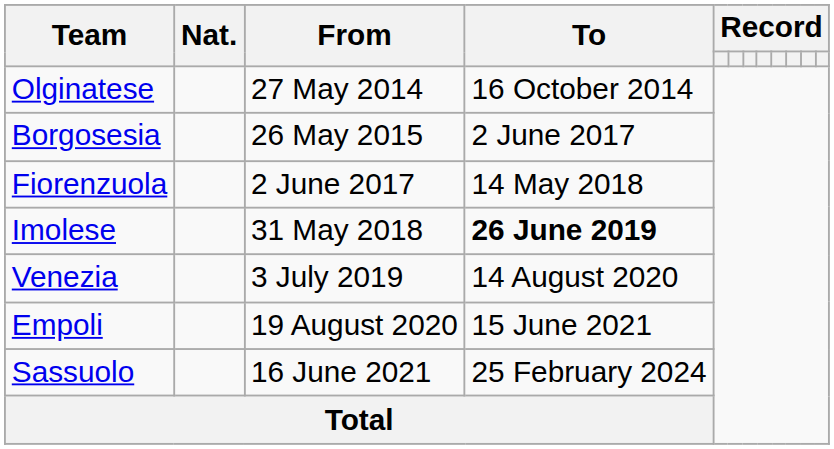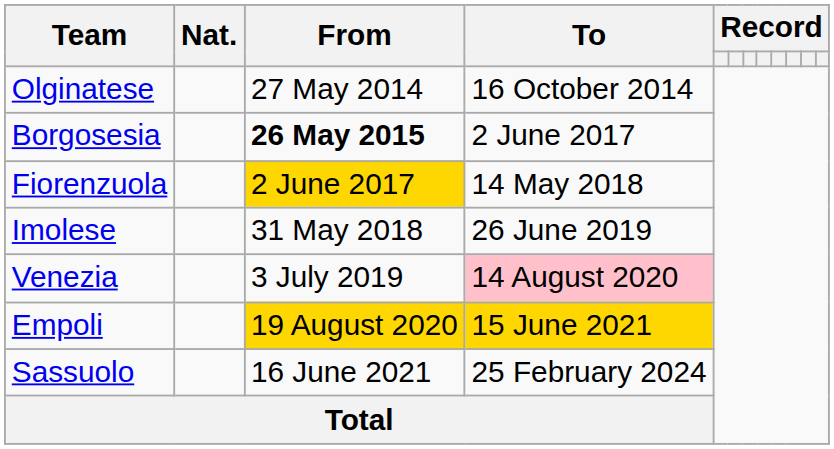(337, 136) normal -> (338, 136) bold
(333, 183) no background -> (333, 183) gold background
(564, 230) bold -> (562, 230) normal
(575, 277) no background -> (575, 277) pink background
(354, 325) no background -> (354, 325) gold background
(562, 325) no background -> (562, 325) gold background
